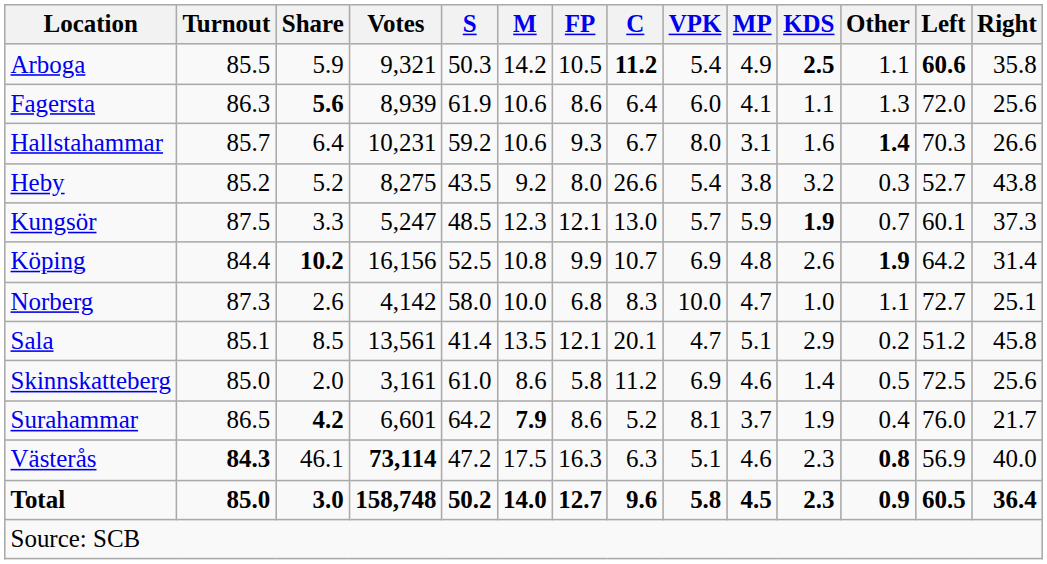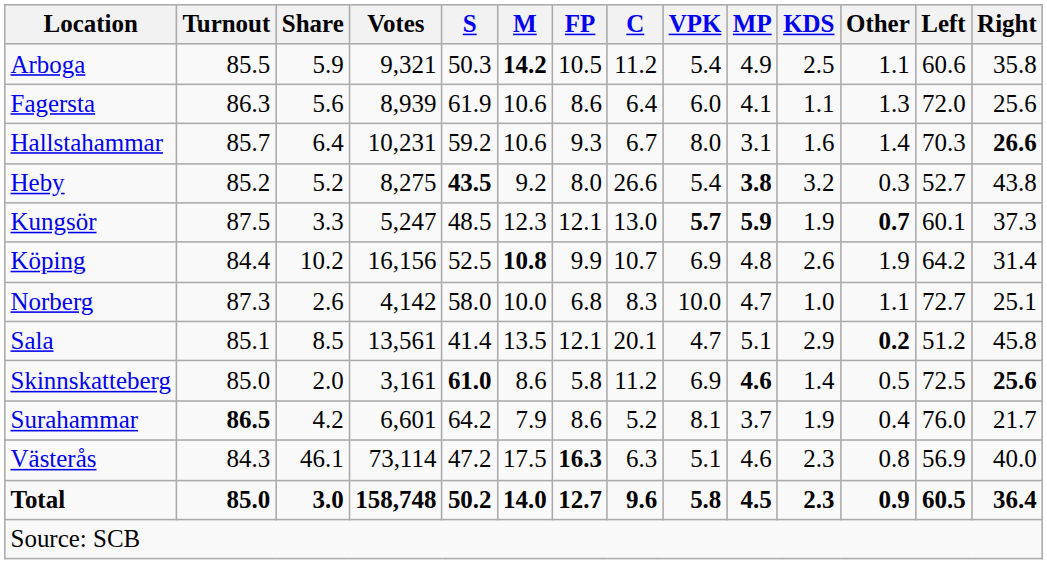(525, 63) normal -> (525, 63) bold
(636, 63) bold -> (636, 63) normal
(819, 63) bold -> (819, 63) normal
(944, 63) bold -> (944, 63) normal
(328, 103) bold -> (328, 103) normal
(894, 143) bold -> (894, 143) normal
(1015, 143) normal -> (1015, 143) bold
(470, 182) normal -> (470, 182) bold
(756, 182) normal -> (756, 182) bold
(706, 222) normal -> (706, 222) bold
(756, 222) normal -> (756, 222) bold
(819, 222) bold -> (819, 222) normal
(894, 222) normal -> (894, 222) bold
(322, 261) bold -> (322, 261) normal
(525, 261) normal -> (525, 261) bold
(894, 261) bold -> (894, 261) normal
(894, 340) normal -> (894, 340) bold
(470, 380) normal -> (470, 380) bold
(756, 380) normal -> (756, 380) bold
(1015, 380) normal -> (1015, 380) bold
(248, 420) normal -> (248, 420) bold
(328, 420) bold -> (328, 420) normal
(531, 420) bold -> (531, 420) normal
(248, 459) bold -> (248, 459) normal
(403, 459) bold -> (403, 459) normal
(580, 459) normal -> (580, 459) bold
(894, 459) bold -> (894, 459) normal
